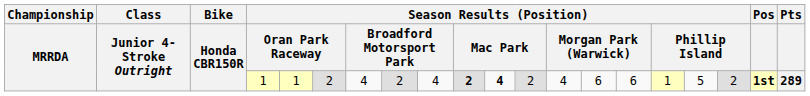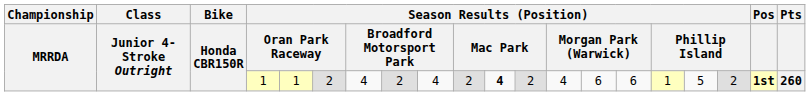(469, 81) bold -> (469, 81) normal
(791, 81) 289 -> (791, 81) 260
